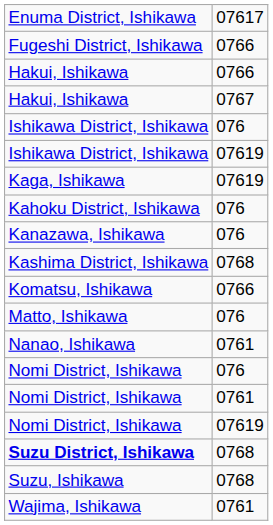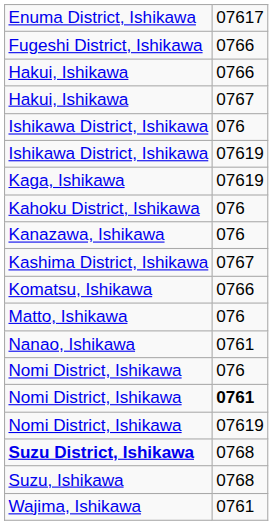(235, 262) 0768 -> (235, 262) 0767
(235, 398) normal -> (235, 398) bold
